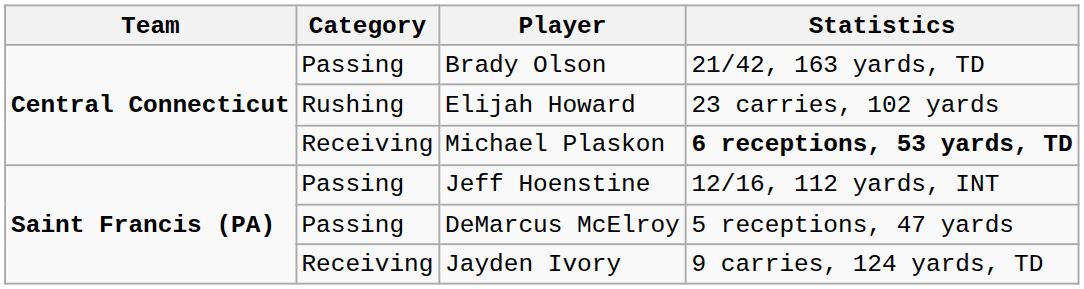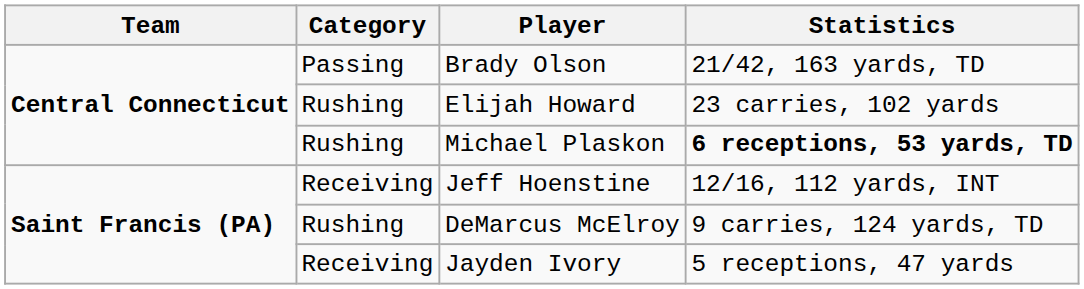(367, 145) Receiving -> (353, 145) Rushing
(353, 185) Passing -> (367, 185) Receiving
(353, 224) Passing -> (353, 224) Rushing
(853, 224) 5 receptions, 47 yards -> (867, 224) 9 carries, 124 yards, TD
(867, 264) 9 carries, 124 yards, TD -> (853, 264) 5 receptions, 47 yards
